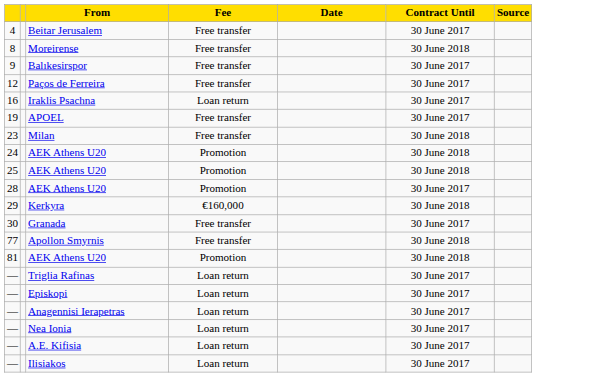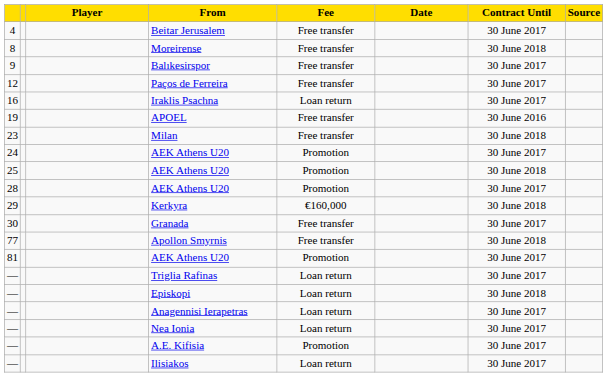+ column: (87, 13)
(440, 118) 30 June 2017 -> (517, 118) 30 June 2016
(440, 153) 30 June 2018 -> (517, 153) 30 June 2017
(440, 258) 30 June 2018 -> (517, 258) 30 June 2017
(440, 293) 30 June 2017 -> (517, 293) 30 June 2018
(223, 345) Loan return -> (326, 345) Promotion
